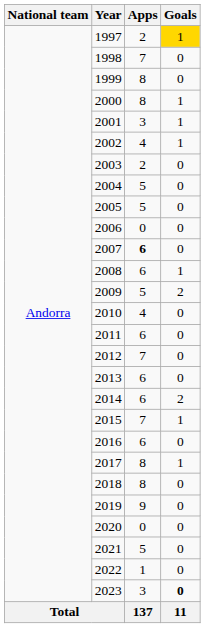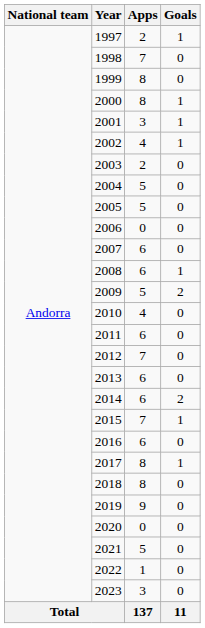(180, 36) gold background -> (180, 36) no background
(143, 249) bold -> (143, 249) normal
(180, 590) bold -> (180, 590) normal
